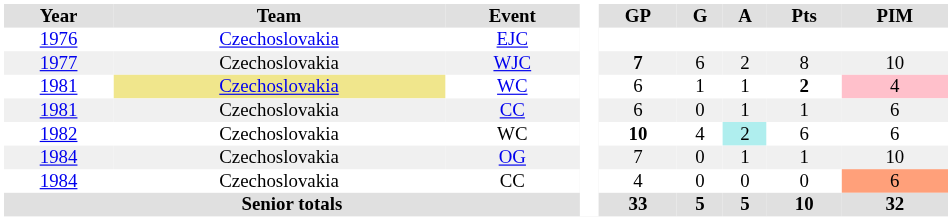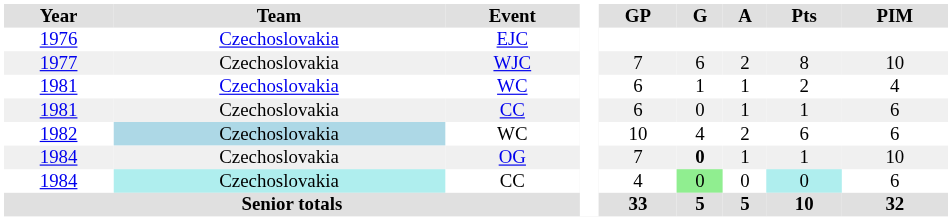(638, 62) bold -> (638, 62) normal
(279, 86) khaki background -> (279, 86) no background
(804, 86) bold -> (804, 86) normal
(895, 86) pink background -> (895, 86) no background
(279, 133) no background -> (279, 133) lightblue background
(638, 133) bold -> (638, 133) normal
(745, 133) paleturquoise background -> (745, 133) no background
(700, 157) normal -> (700, 157) bold
(279, 180) no background -> (279, 180) paleturquoise background
(700, 180) no background -> (700, 180) lightgreen background
(804, 180) no background -> (804, 180) paleturquoise background
(895, 180) lightsalmon background -> (895, 180) no background
